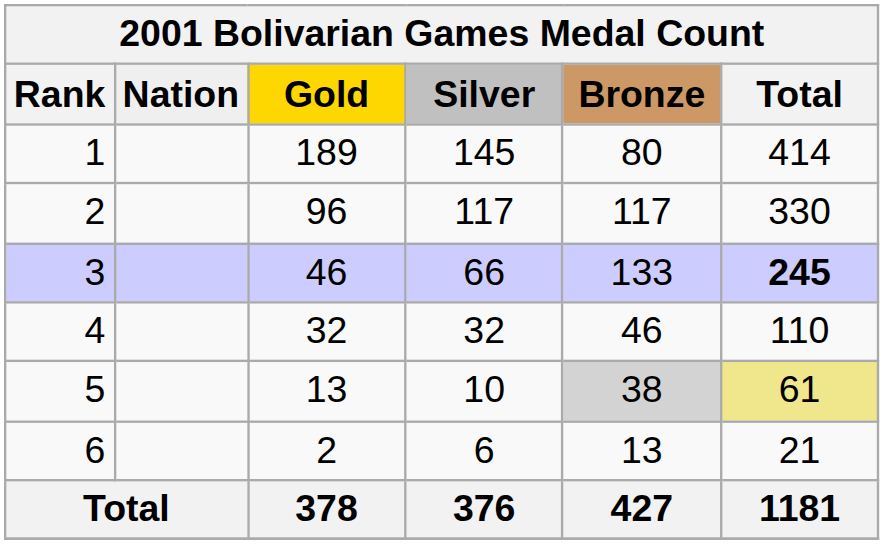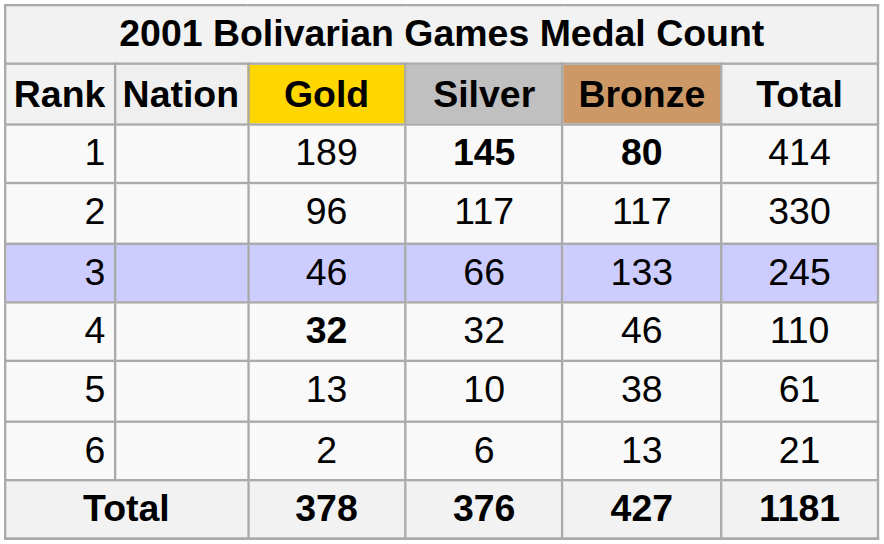(484, 152) normal -> (484, 152) bold
(642, 152) normal -> (642, 152) bold
(800, 271) bold -> (800, 271) normal
(327, 331) normal -> (327, 331) bold
(642, 390) lightgrey background -> (642, 390) no background
(800, 390) khaki background -> (800, 390) no background
